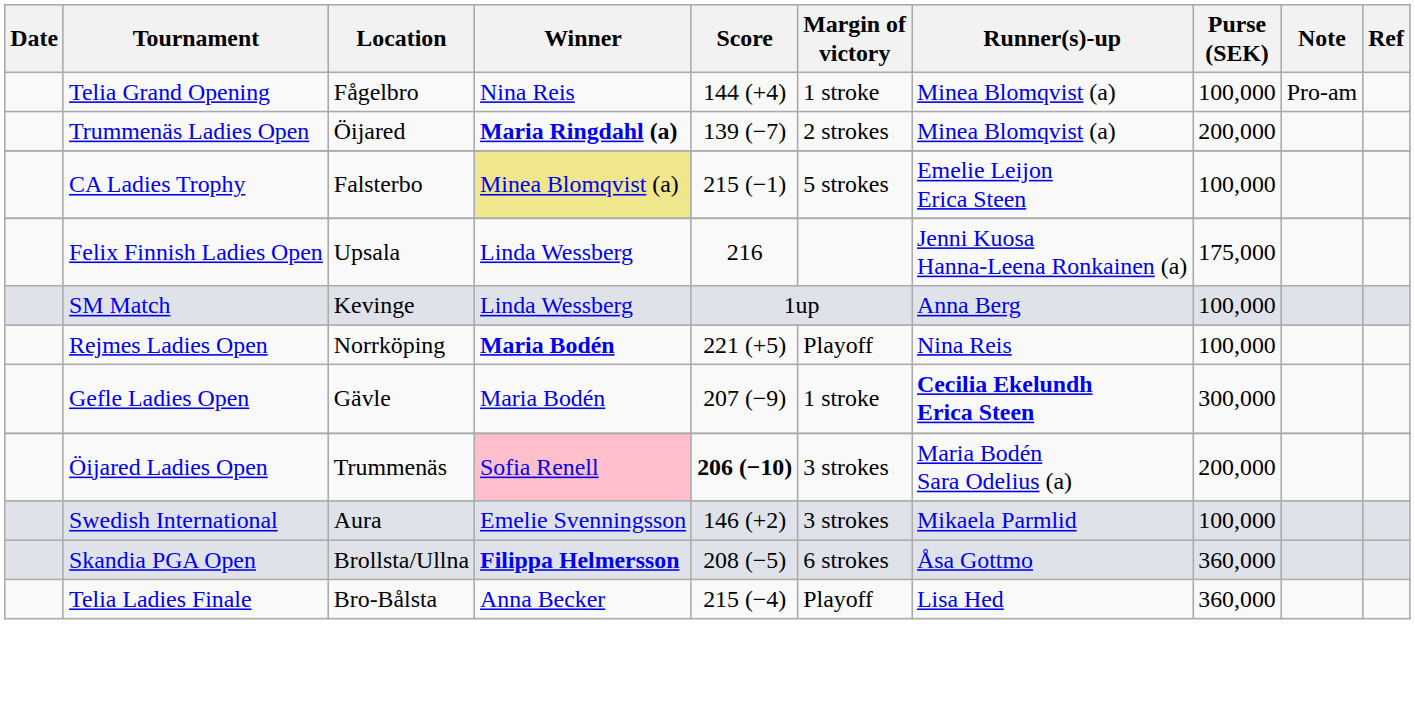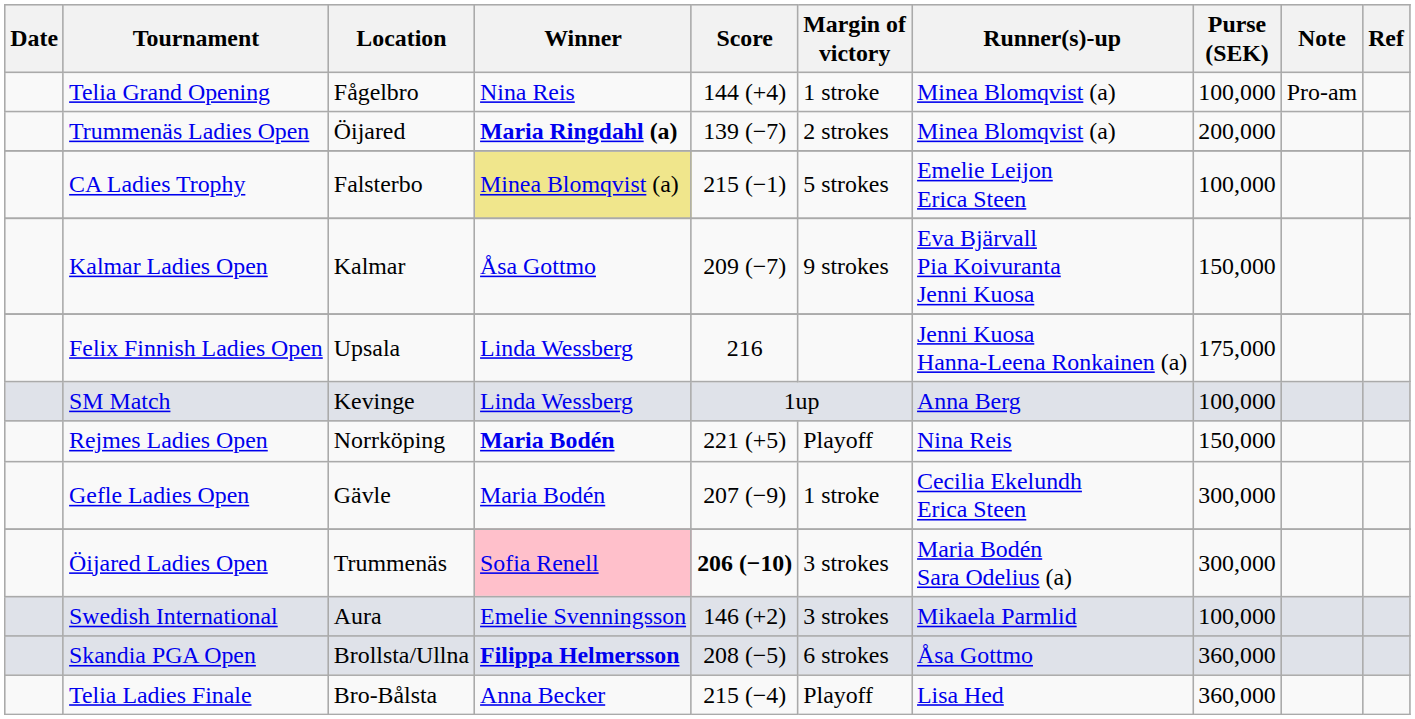+ row: (168, 266)
(1237, 345) 100,000 -> (1237, 441) 150,000
(1005, 398) bold -> (999, 494) normal
(1237, 466) 200,000 -> (1237, 562) 300,000
